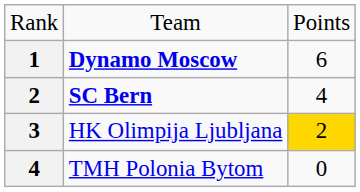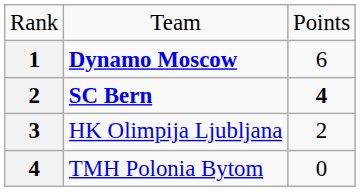(322, 95) normal -> (322, 95) bold
(322, 131) gold background -> (322, 131) no background
